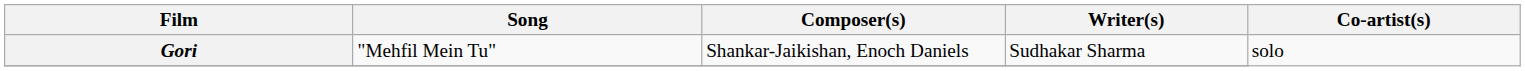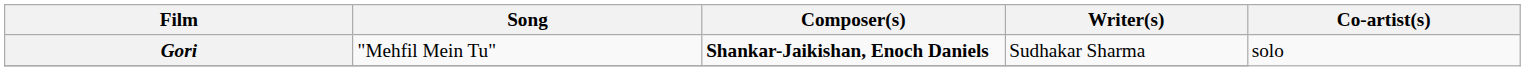(837, 50) normal -> (847, 50) bold
